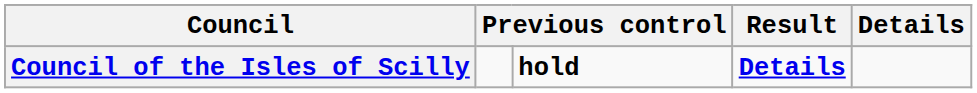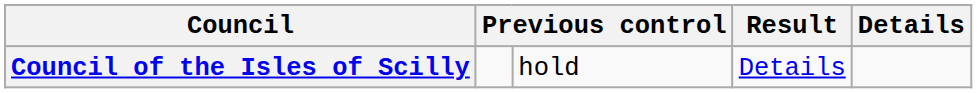(549, 67) bold -> (549, 67) normal
(792, 67) bold -> (792, 67) normal
